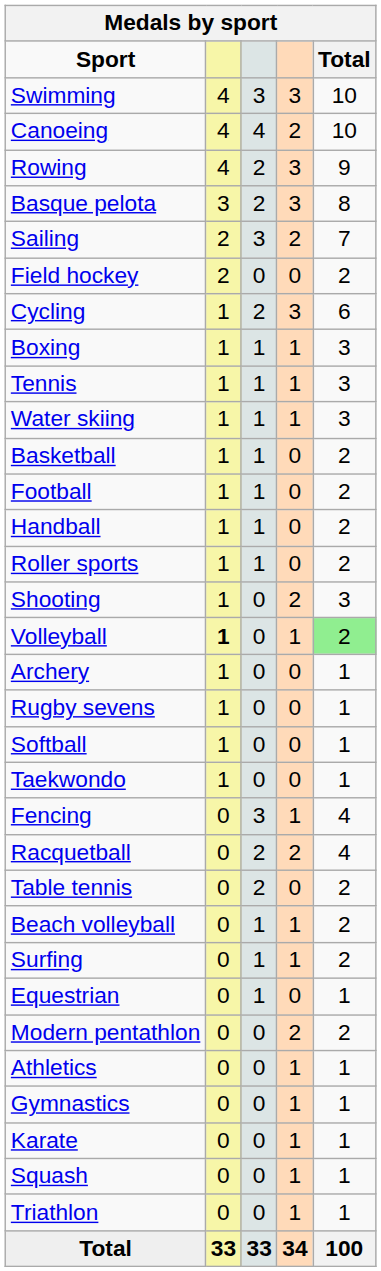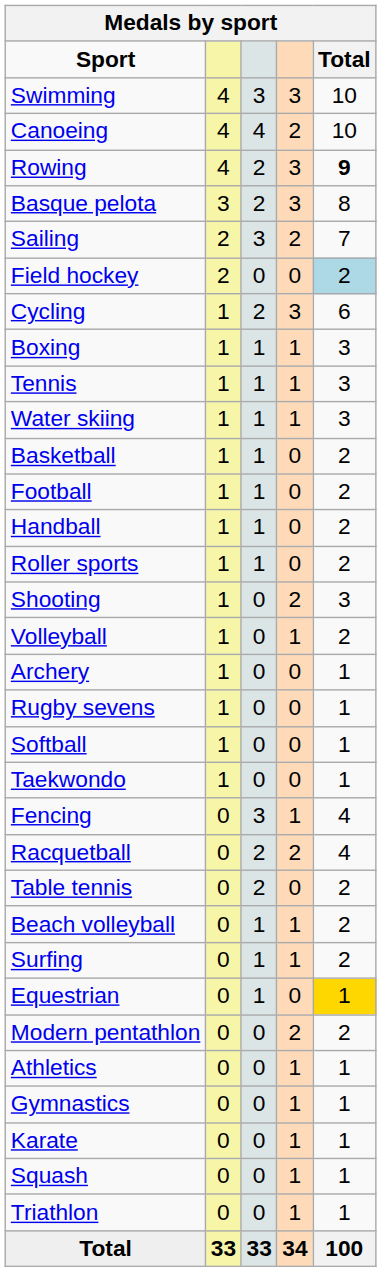(344, 167) normal -> (344, 167) bold
(344, 275) no background -> (344, 275) lightblue background
(223, 635) bold -> (223, 635) normal
(344, 635) lightgreen background -> (344, 635) no background
(344, 996) no background -> (344, 996) gold background
